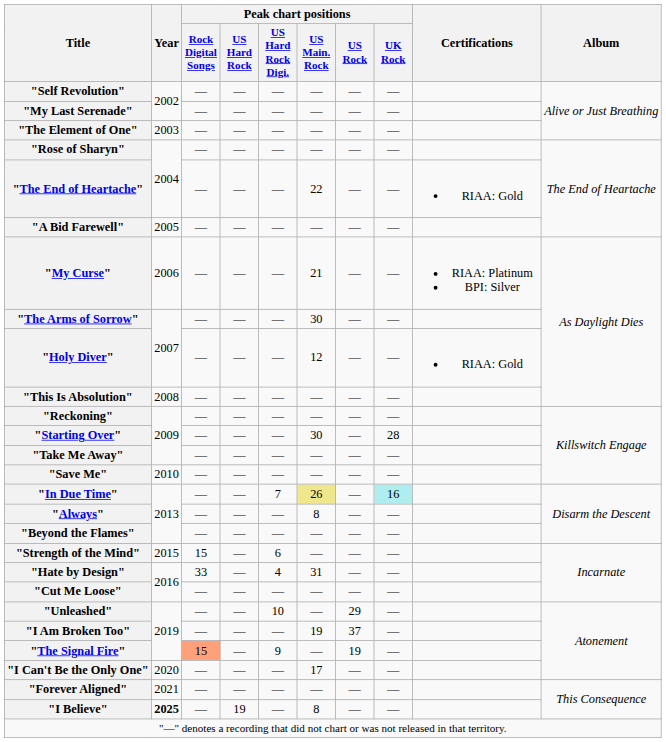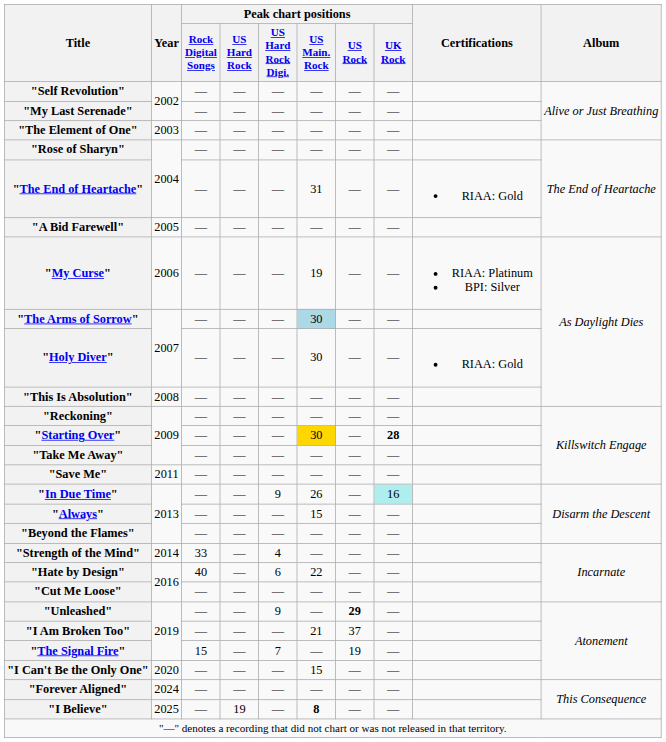(316, 188) 22 -> (316, 188) 31
(316, 273) 21 -> (316, 273) 19
(316, 318) no background -> (316, 318) lightblue background
(316, 357) 12 -> (316, 357) 30
(316, 435) no background -> (316, 435) gold background
(393, 435) normal -> (393, 435) bold
(167, 474) 2010 -> (167, 474) 2011
(278, 494) 7 -> (278, 494) 9
(316, 494) khaki background -> (316, 494) no background
(316, 513) 8 -> (316, 513) 15
(167, 552) 2015 -> (167, 552) 2014
(201, 552) 15 -> (201, 552) 33
(278, 552) 6 -> (278, 552) 4
(201, 572) 33 -> (201, 572) 40
(278, 572) 4 -> (278, 572) 6
(316, 572) 31 -> (316, 572) 22
(278, 611) 10 -> (278, 611) 9
(355, 611) normal -> (355, 611) bold
(316, 631) 19 -> (316, 631) 21
(201, 650) lightsalmon background -> (201, 650) no background
(278, 650) 9 -> (278, 650) 7
(316, 670) 17 -> (316, 670) 15
(167, 689) 2021 -> (167, 689) 2024
(167, 709) bold -> (167, 709) normal
(316, 709) normal -> (316, 709) bold
